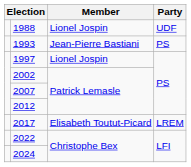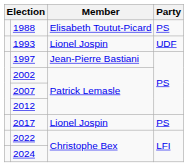(79, 28) Lionel Jospin -> (101, 28) Elisabeth Toutut-Picard
(166, 28) UDF -> (163, 28) PS
(94, 43) Jean-Pierre Bastiani -> (79, 43) Lionel Jospin
(163, 43) PS -> (166, 43) UDF
(79, 59) Lionel Jospin -> (94, 59) Jean-Pierre Bastiani
(101, 122) Elisabeth Toutut-Picard -> (79, 122) Lionel Jospin
(170, 122) LREM -> (163, 122) PS
